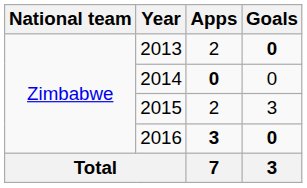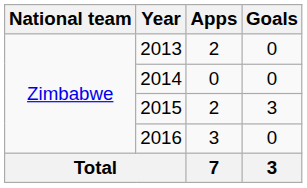(272, 49) bold -> (272, 49) normal
(214, 78) bold -> (214, 78) normal
(214, 138) bold -> (214, 138) normal
(272, 138) bold -> (272, 138) normal
